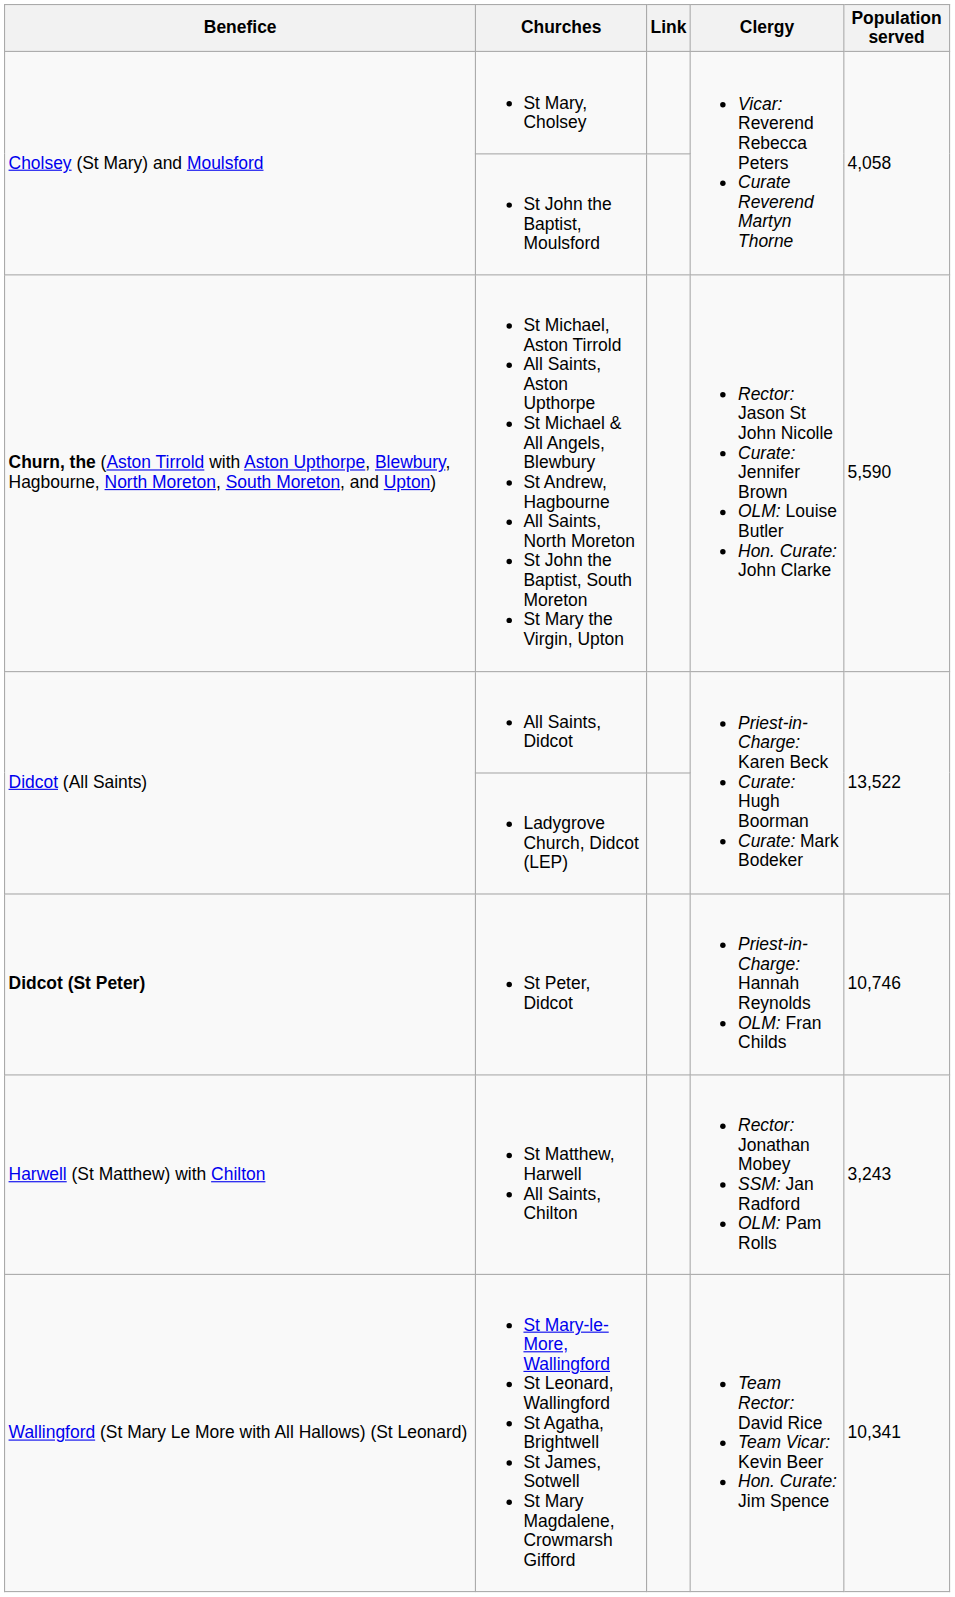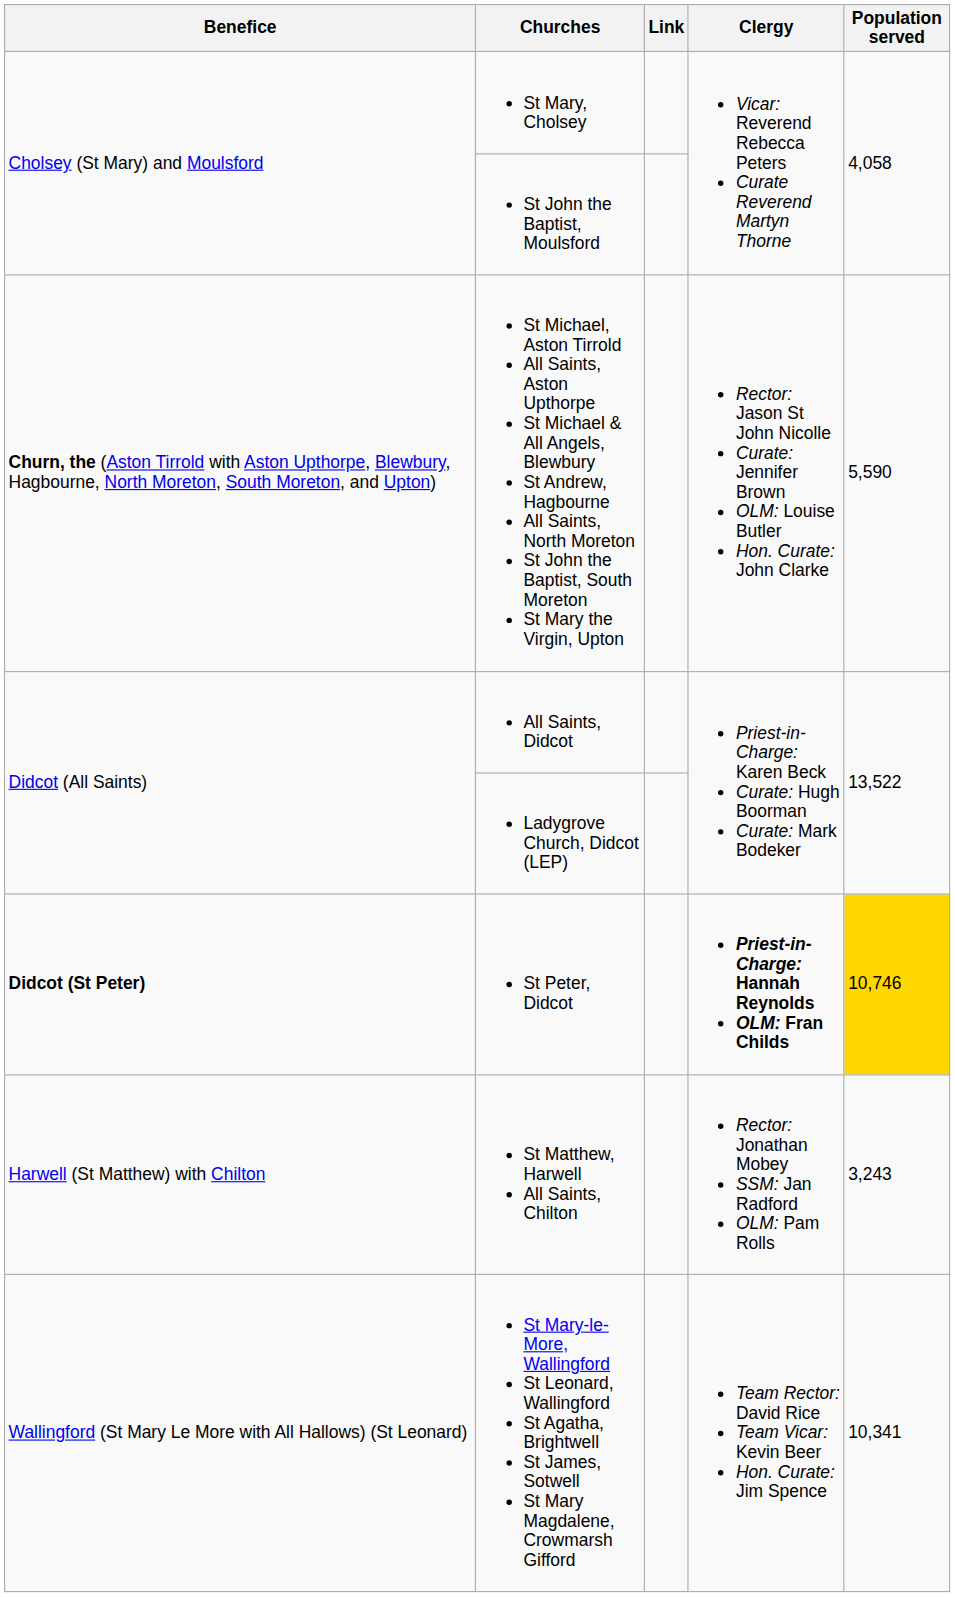(767, 994) normal -> (766, 994) bold
(874, 984) no background -> (875, 984) gold background
